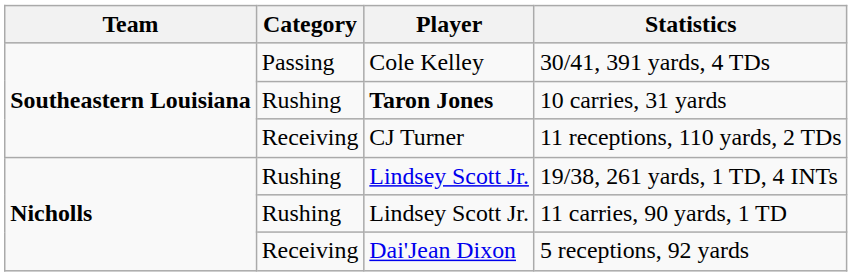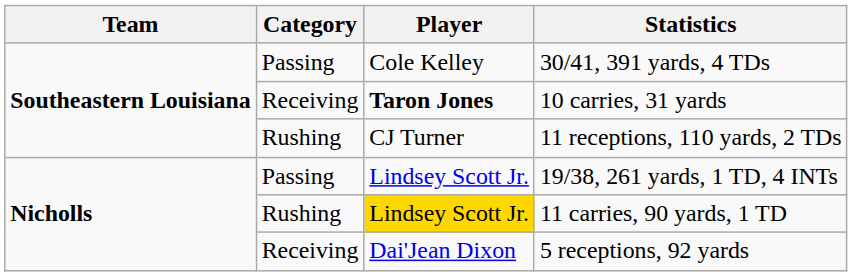(301, 99) Rushing -> (310, 99) Receiving
(310, 137) Receiving -> (301, 137) Rushing
(301, 175) Rushing -> (298, 175) Passing
(449, 213) no background -> (449, 213) gold background
